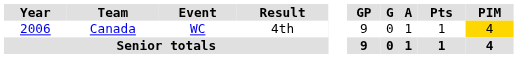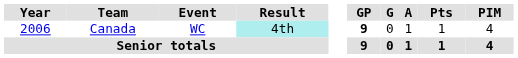(283, 29) no background -> (283, 29) paleturquoise background
(364, 29) normal -> (364, 29) bold
(490, 29) gold background -> (490, 29) no background
